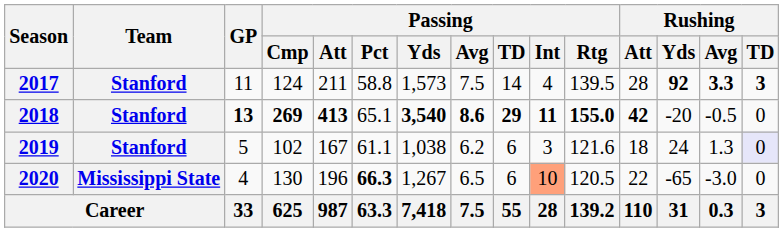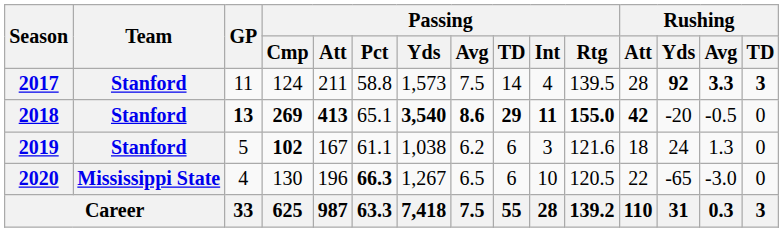(287, 147) normal -> (287, 147) bold
(760, 147) lavender background -> (760, 147) no background
(547, 178) lightsalmon background -> (547, 178) no background
